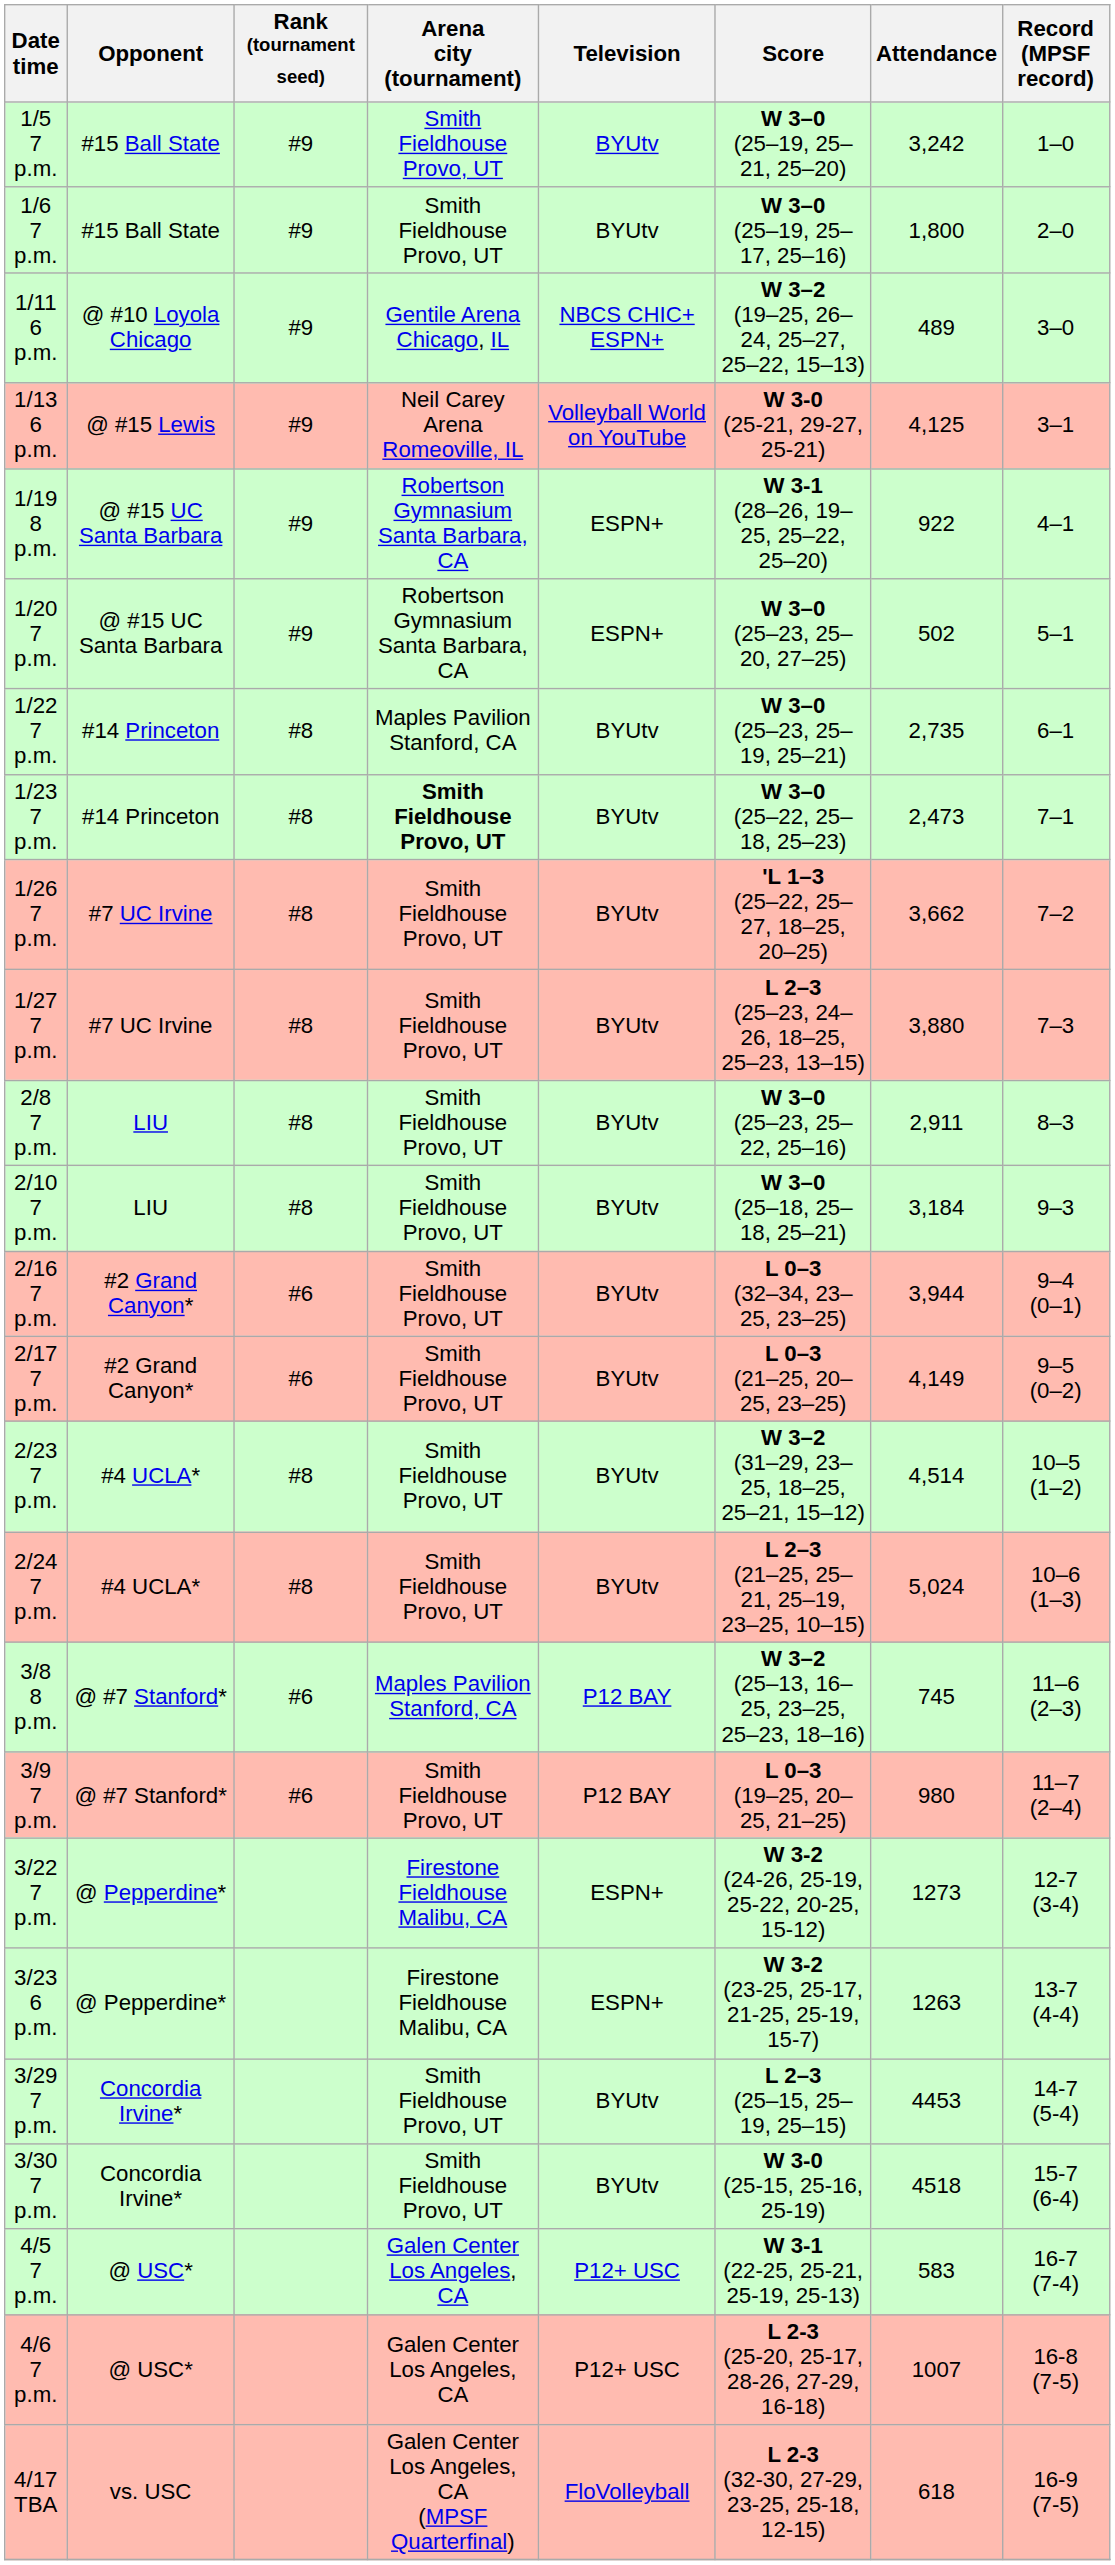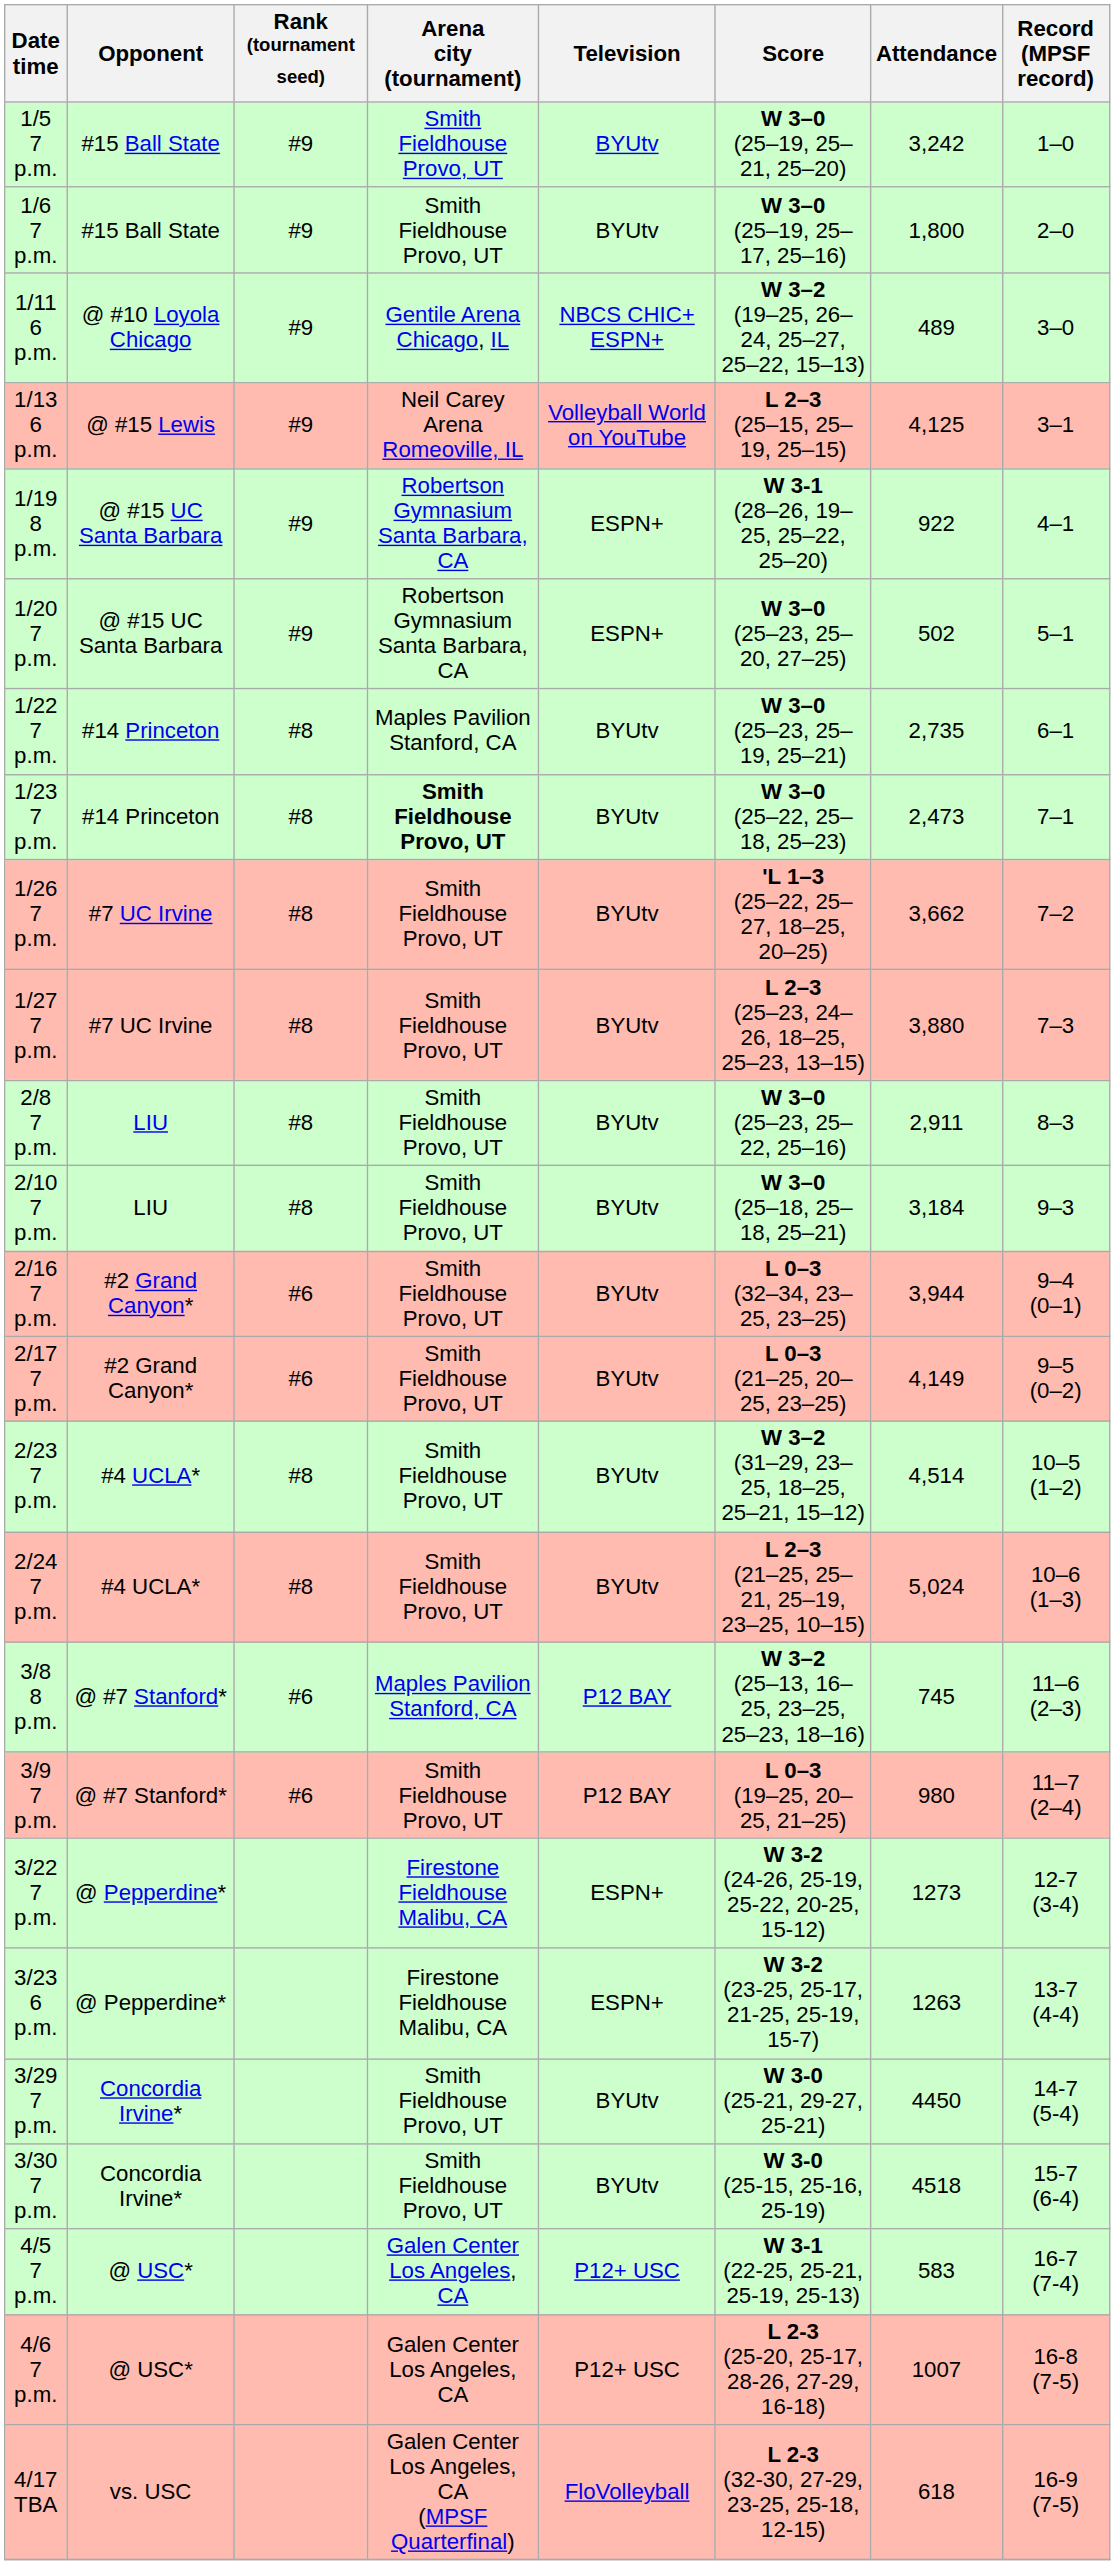(793, 425) W 3-0 (25-21, 29-27, 25-21) -> (793, 425) L 2–3 (25–15, 25–19, 25–15)
(793, 2100) L 2–3 (25–15, 25–19, 25–15) -> (793, 2100) W 3-0 (25-21, 29-27, 25-21)
(936, 2100) 4453 -> (936, 2100) 4450
